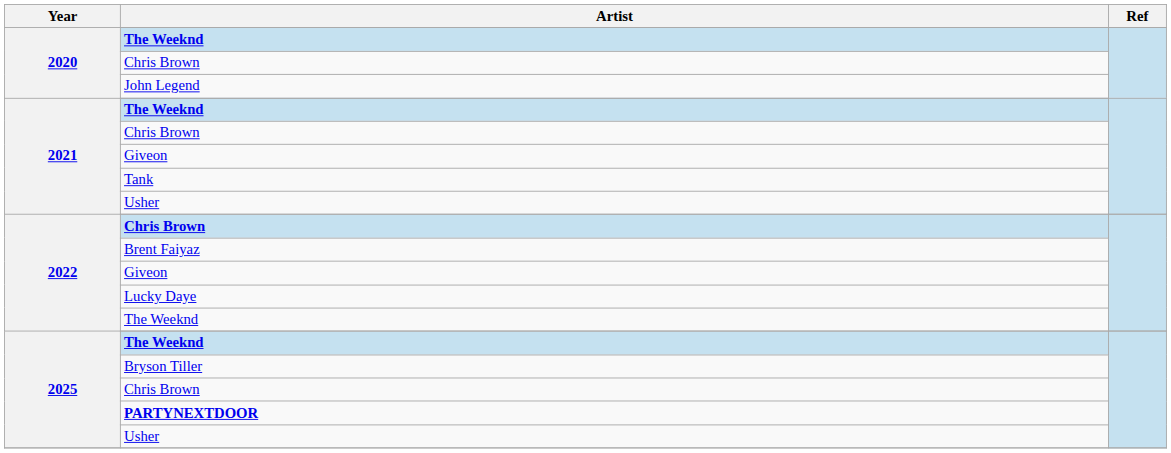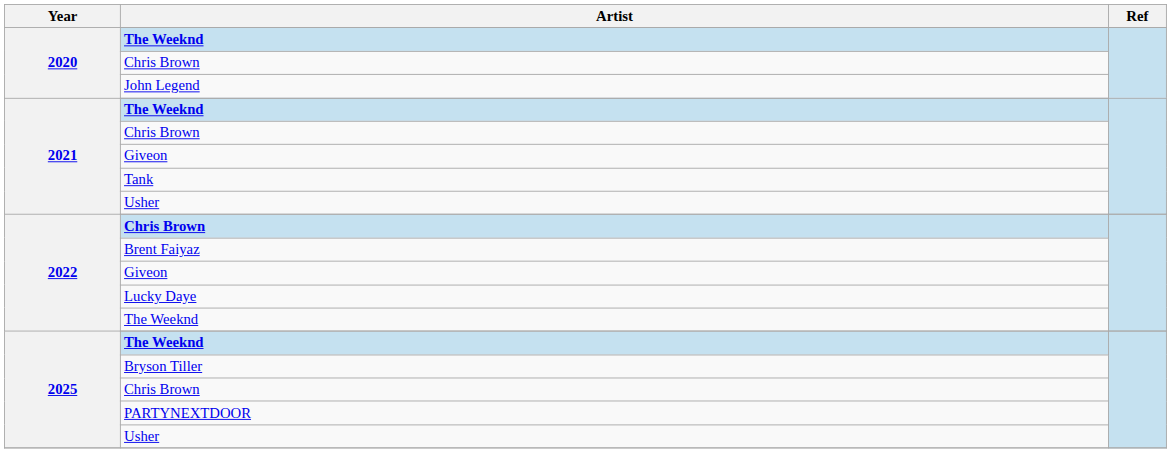(191, 413) bold -> (188, 413) normal
